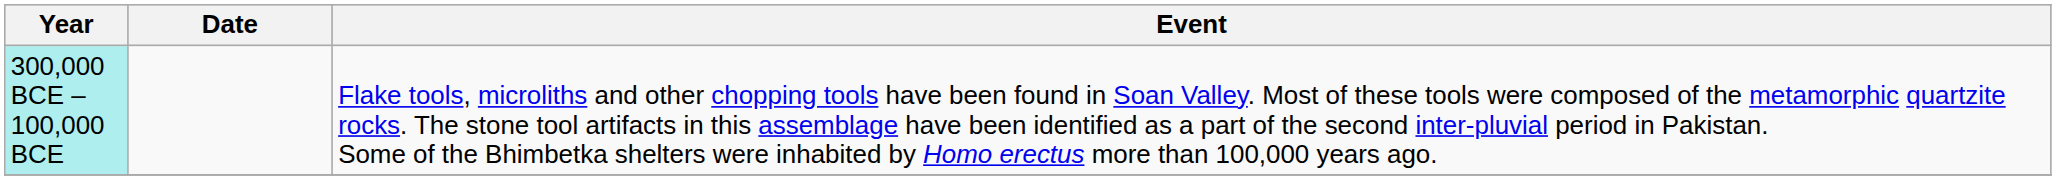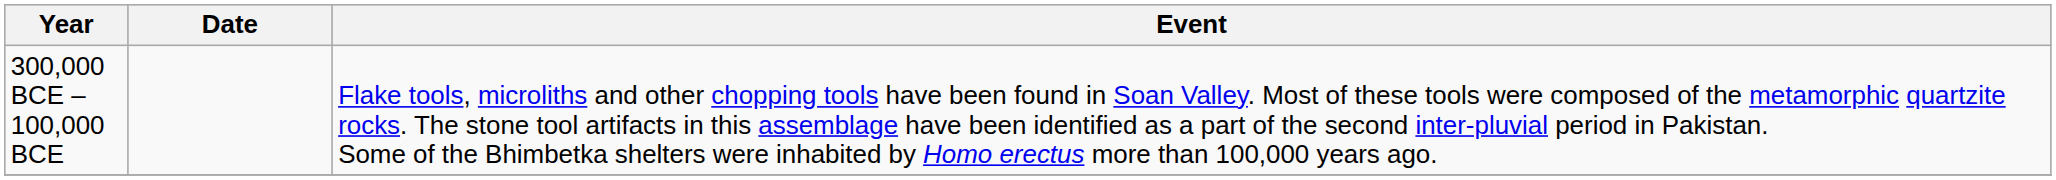(58, 109) paleturquoise background -> (58, 109) no background
